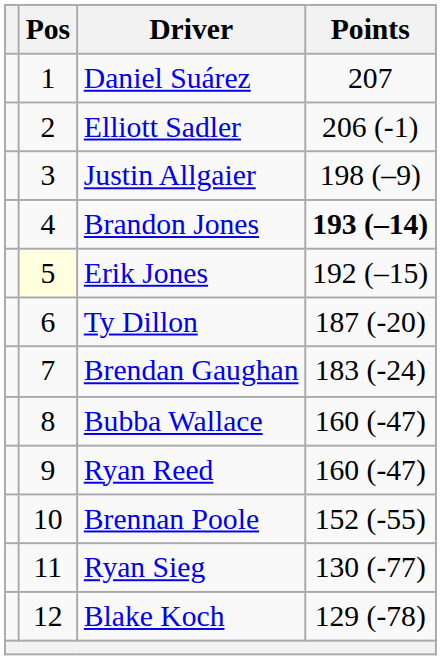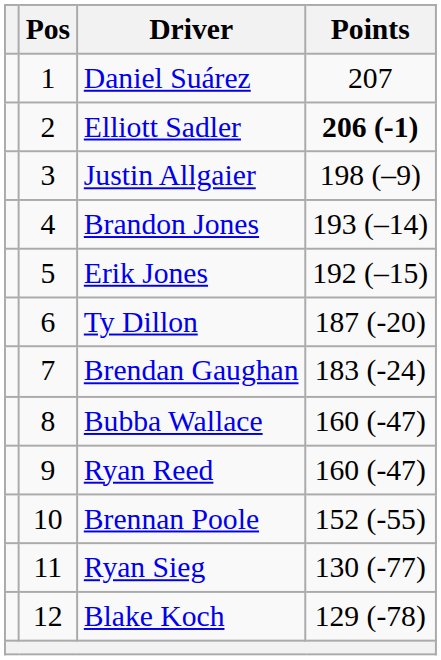(370, 126) normal -> (370, 126) bold
(370, 224) bold -> (370, 224) normal
(48, 273) lightyellow background -> (48, 273) no background
